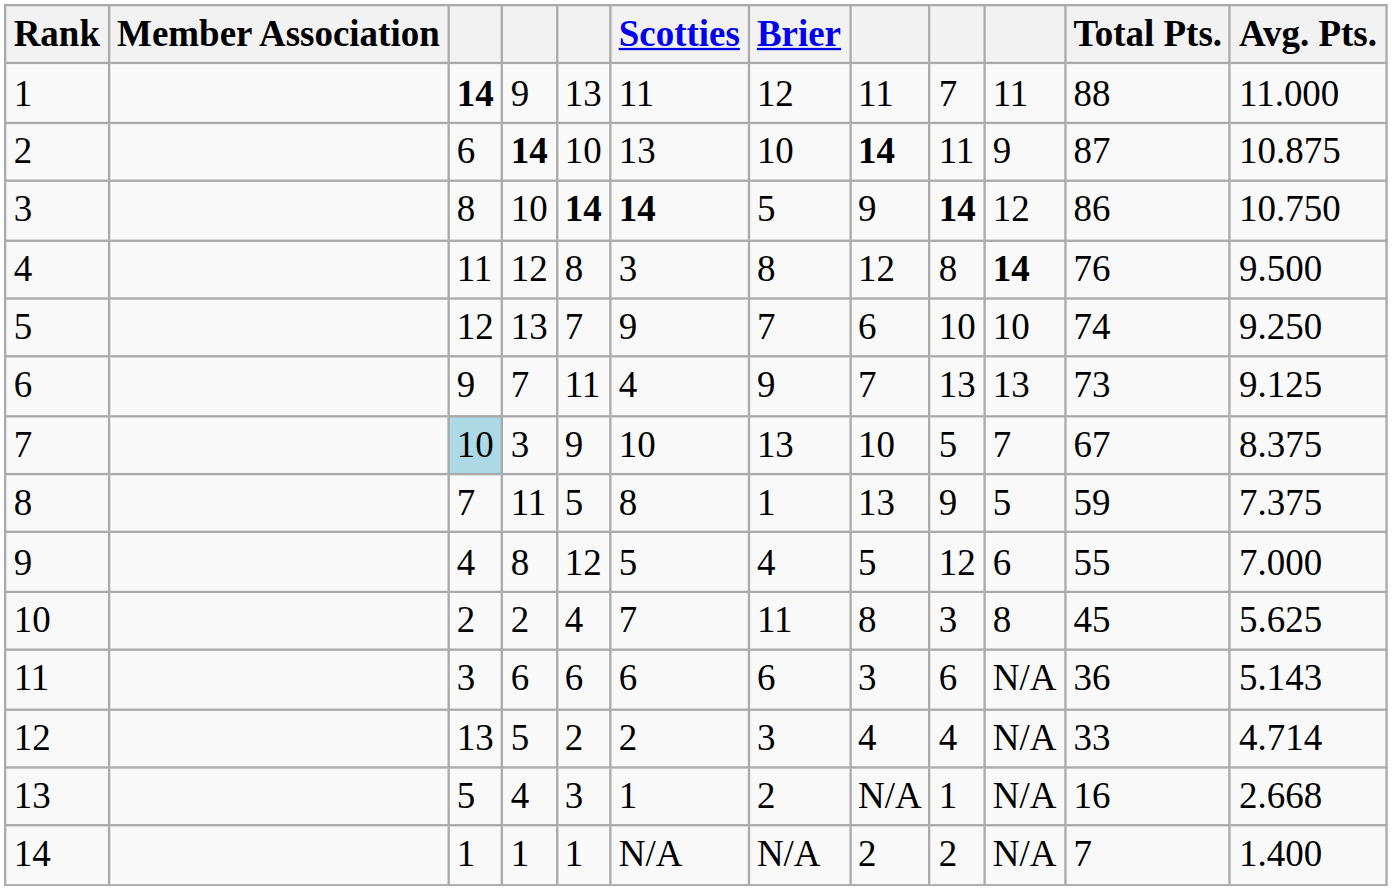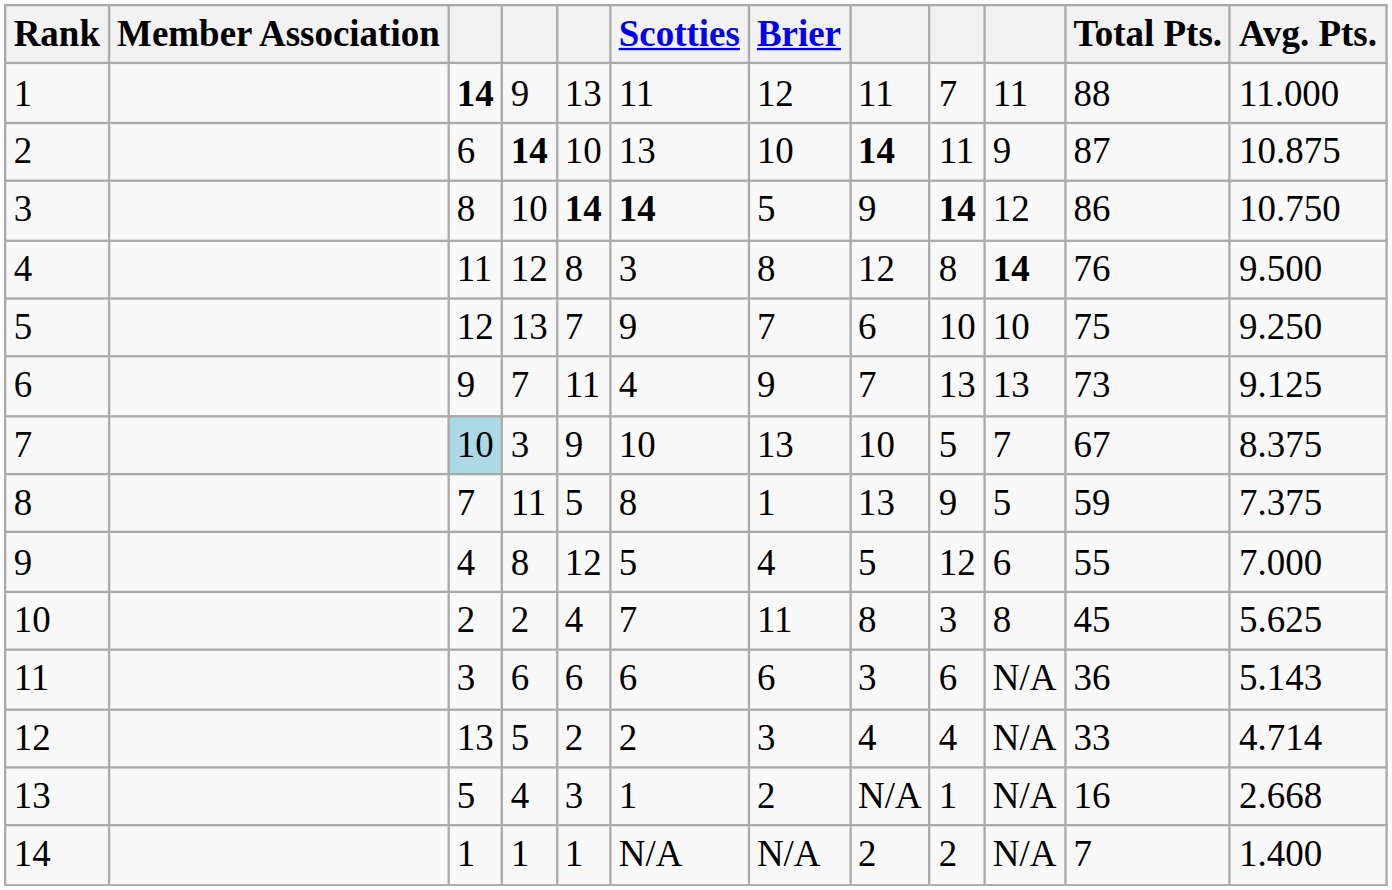(1092, 326) 74 -> (1092, 326) 75
